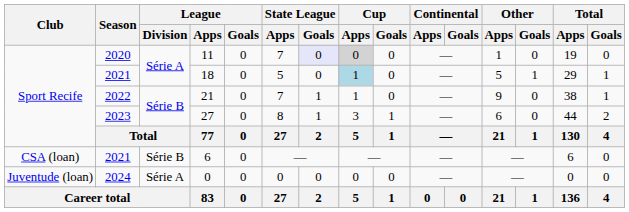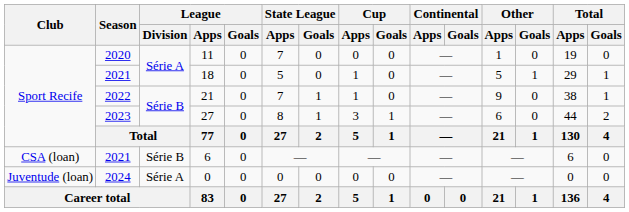(319, 55) lavender background -> (319, 55) no background
(356, 55) lightgrey background -> (356, 55) no background
(356, 75) lightblue background -> (356, 75) no background
